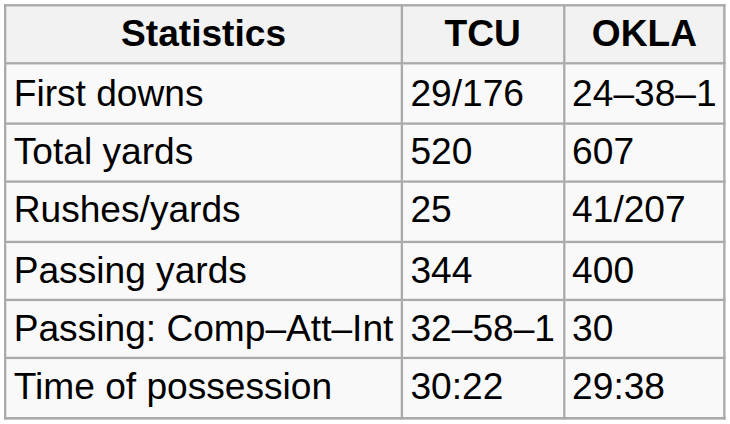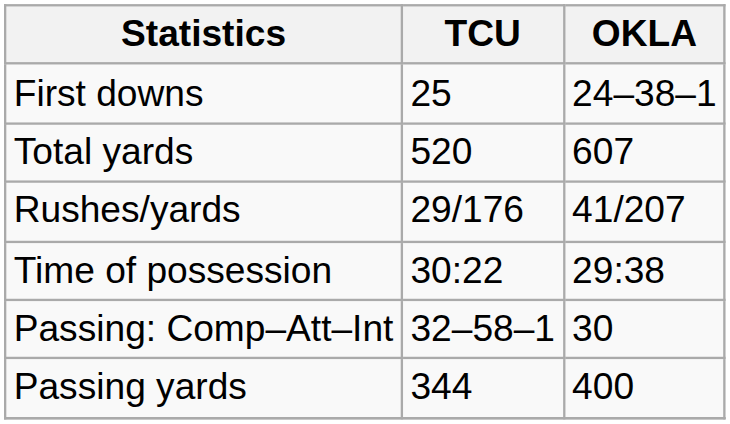(467, 92) 29/176 -> (431, 92) 25
(431, 210) 25 -> (467, 210) 29/176
rows swapped: (130, 269) <-> (173, 387)
